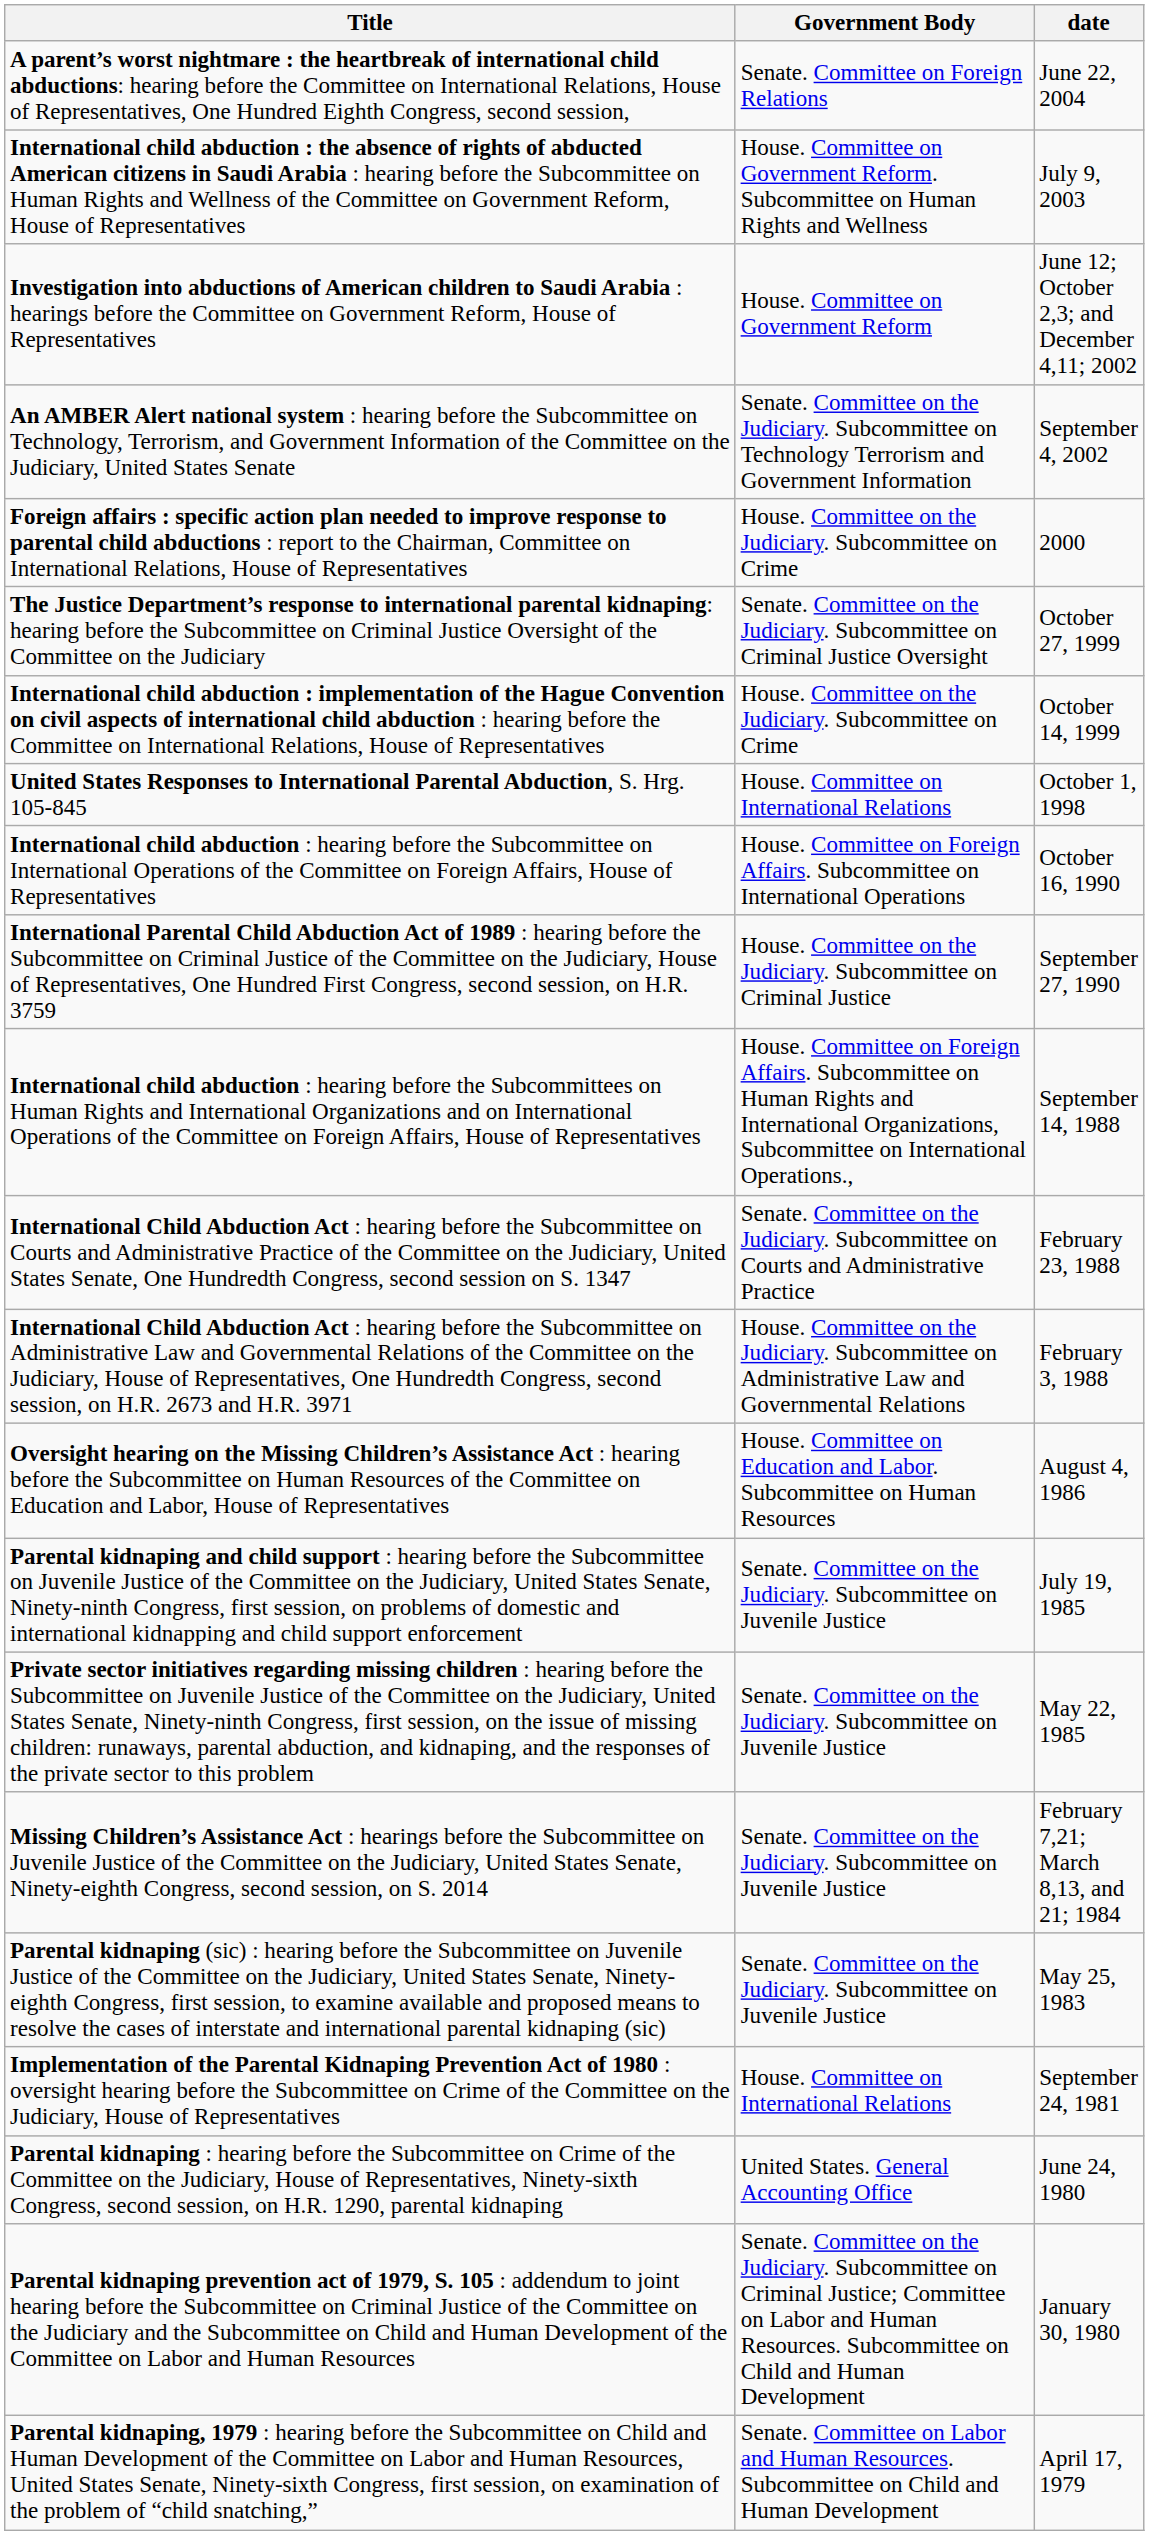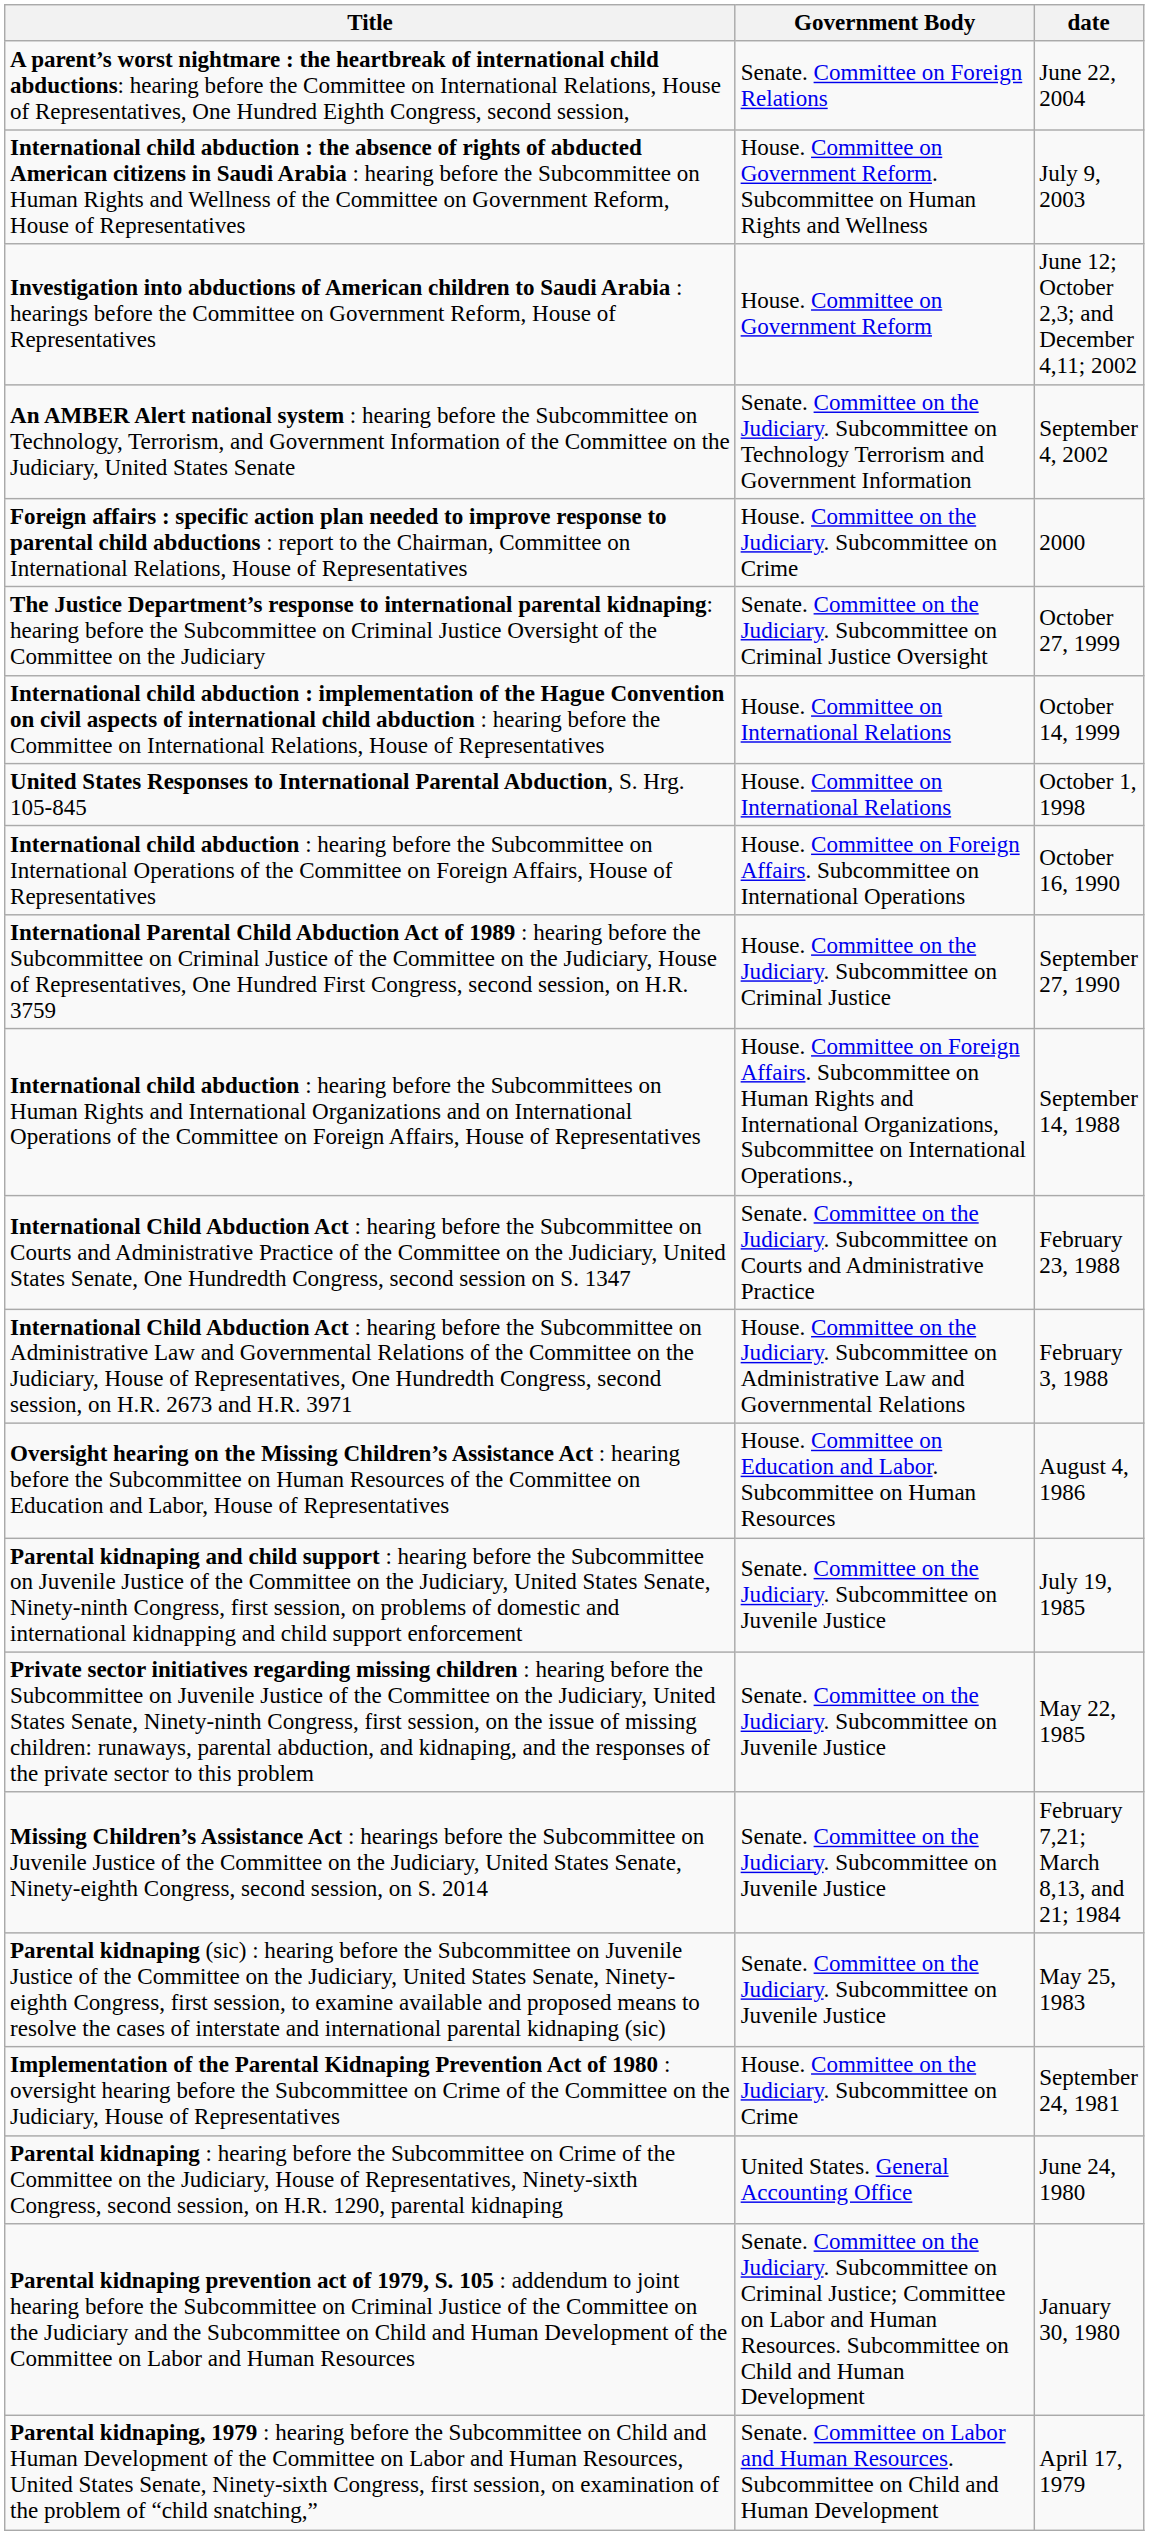(869, 719) House. Committee on the Judiciary. Subcommittee on Crime -> (846, 719) House. Committee on International Relations
(846, 2090) House. Committee on International Relations -> (869, 2090) House. Committee on the Judiciary. Subcommittee on Crime
